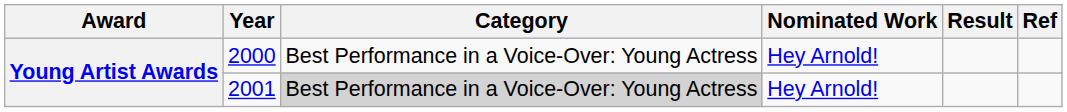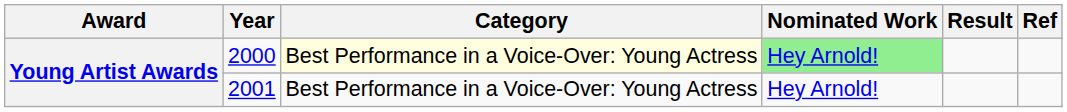(522, 55) no background -> (522, 55) lightyellow background
(823, 55) no background -> (823, 55) lightgreen background
(522, 89) lightgrey background -> (522, 89) no background
